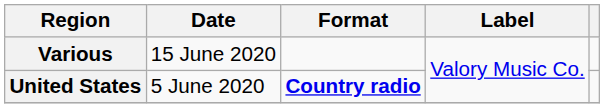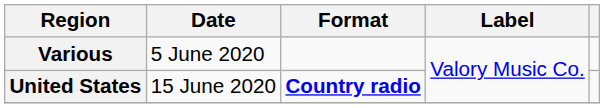(213, 53) 15 June 2020 -> (208, 53) 5 June 2020
(208, 86) 5 June 2020 -> (213, 86) 15 June 2020
